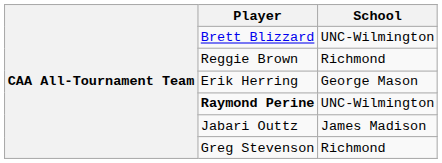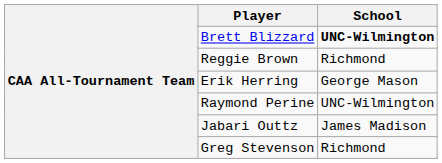(378, 38) normal -> (378, 38) bold
(258, 104) bold -> (258, 104) normal
